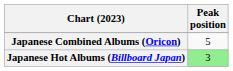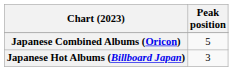(208, 58) lightgreen background -> (208, 58) no background
